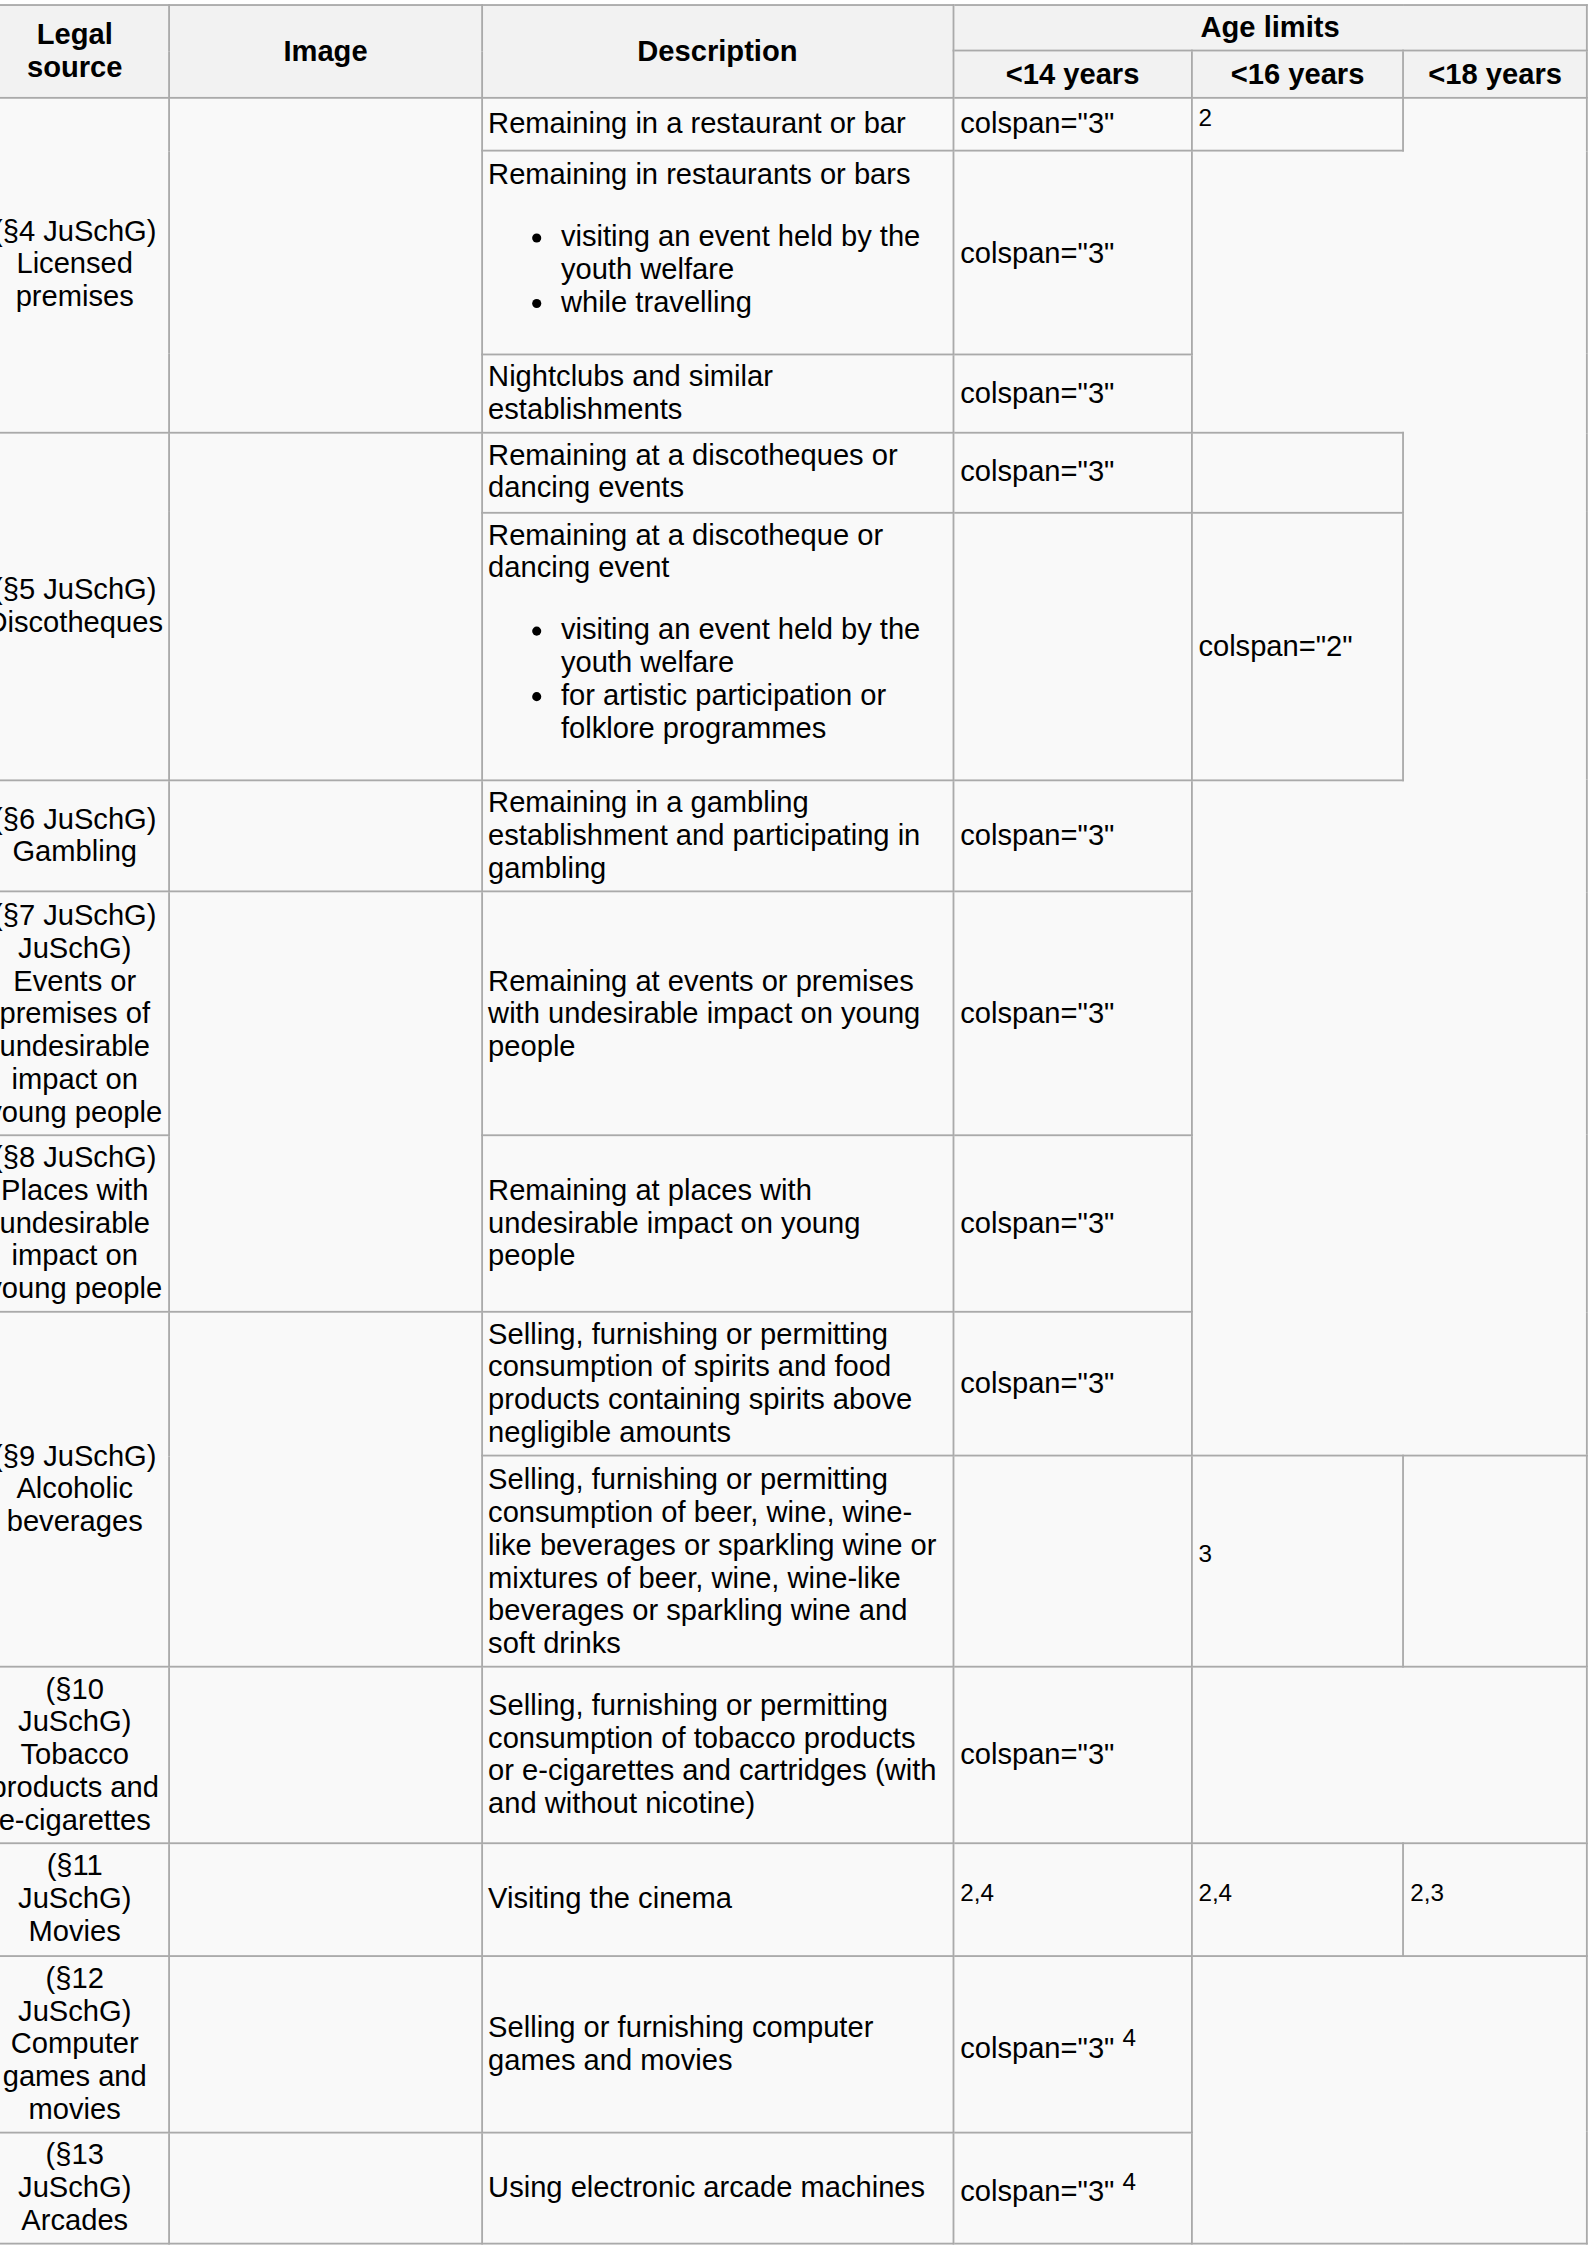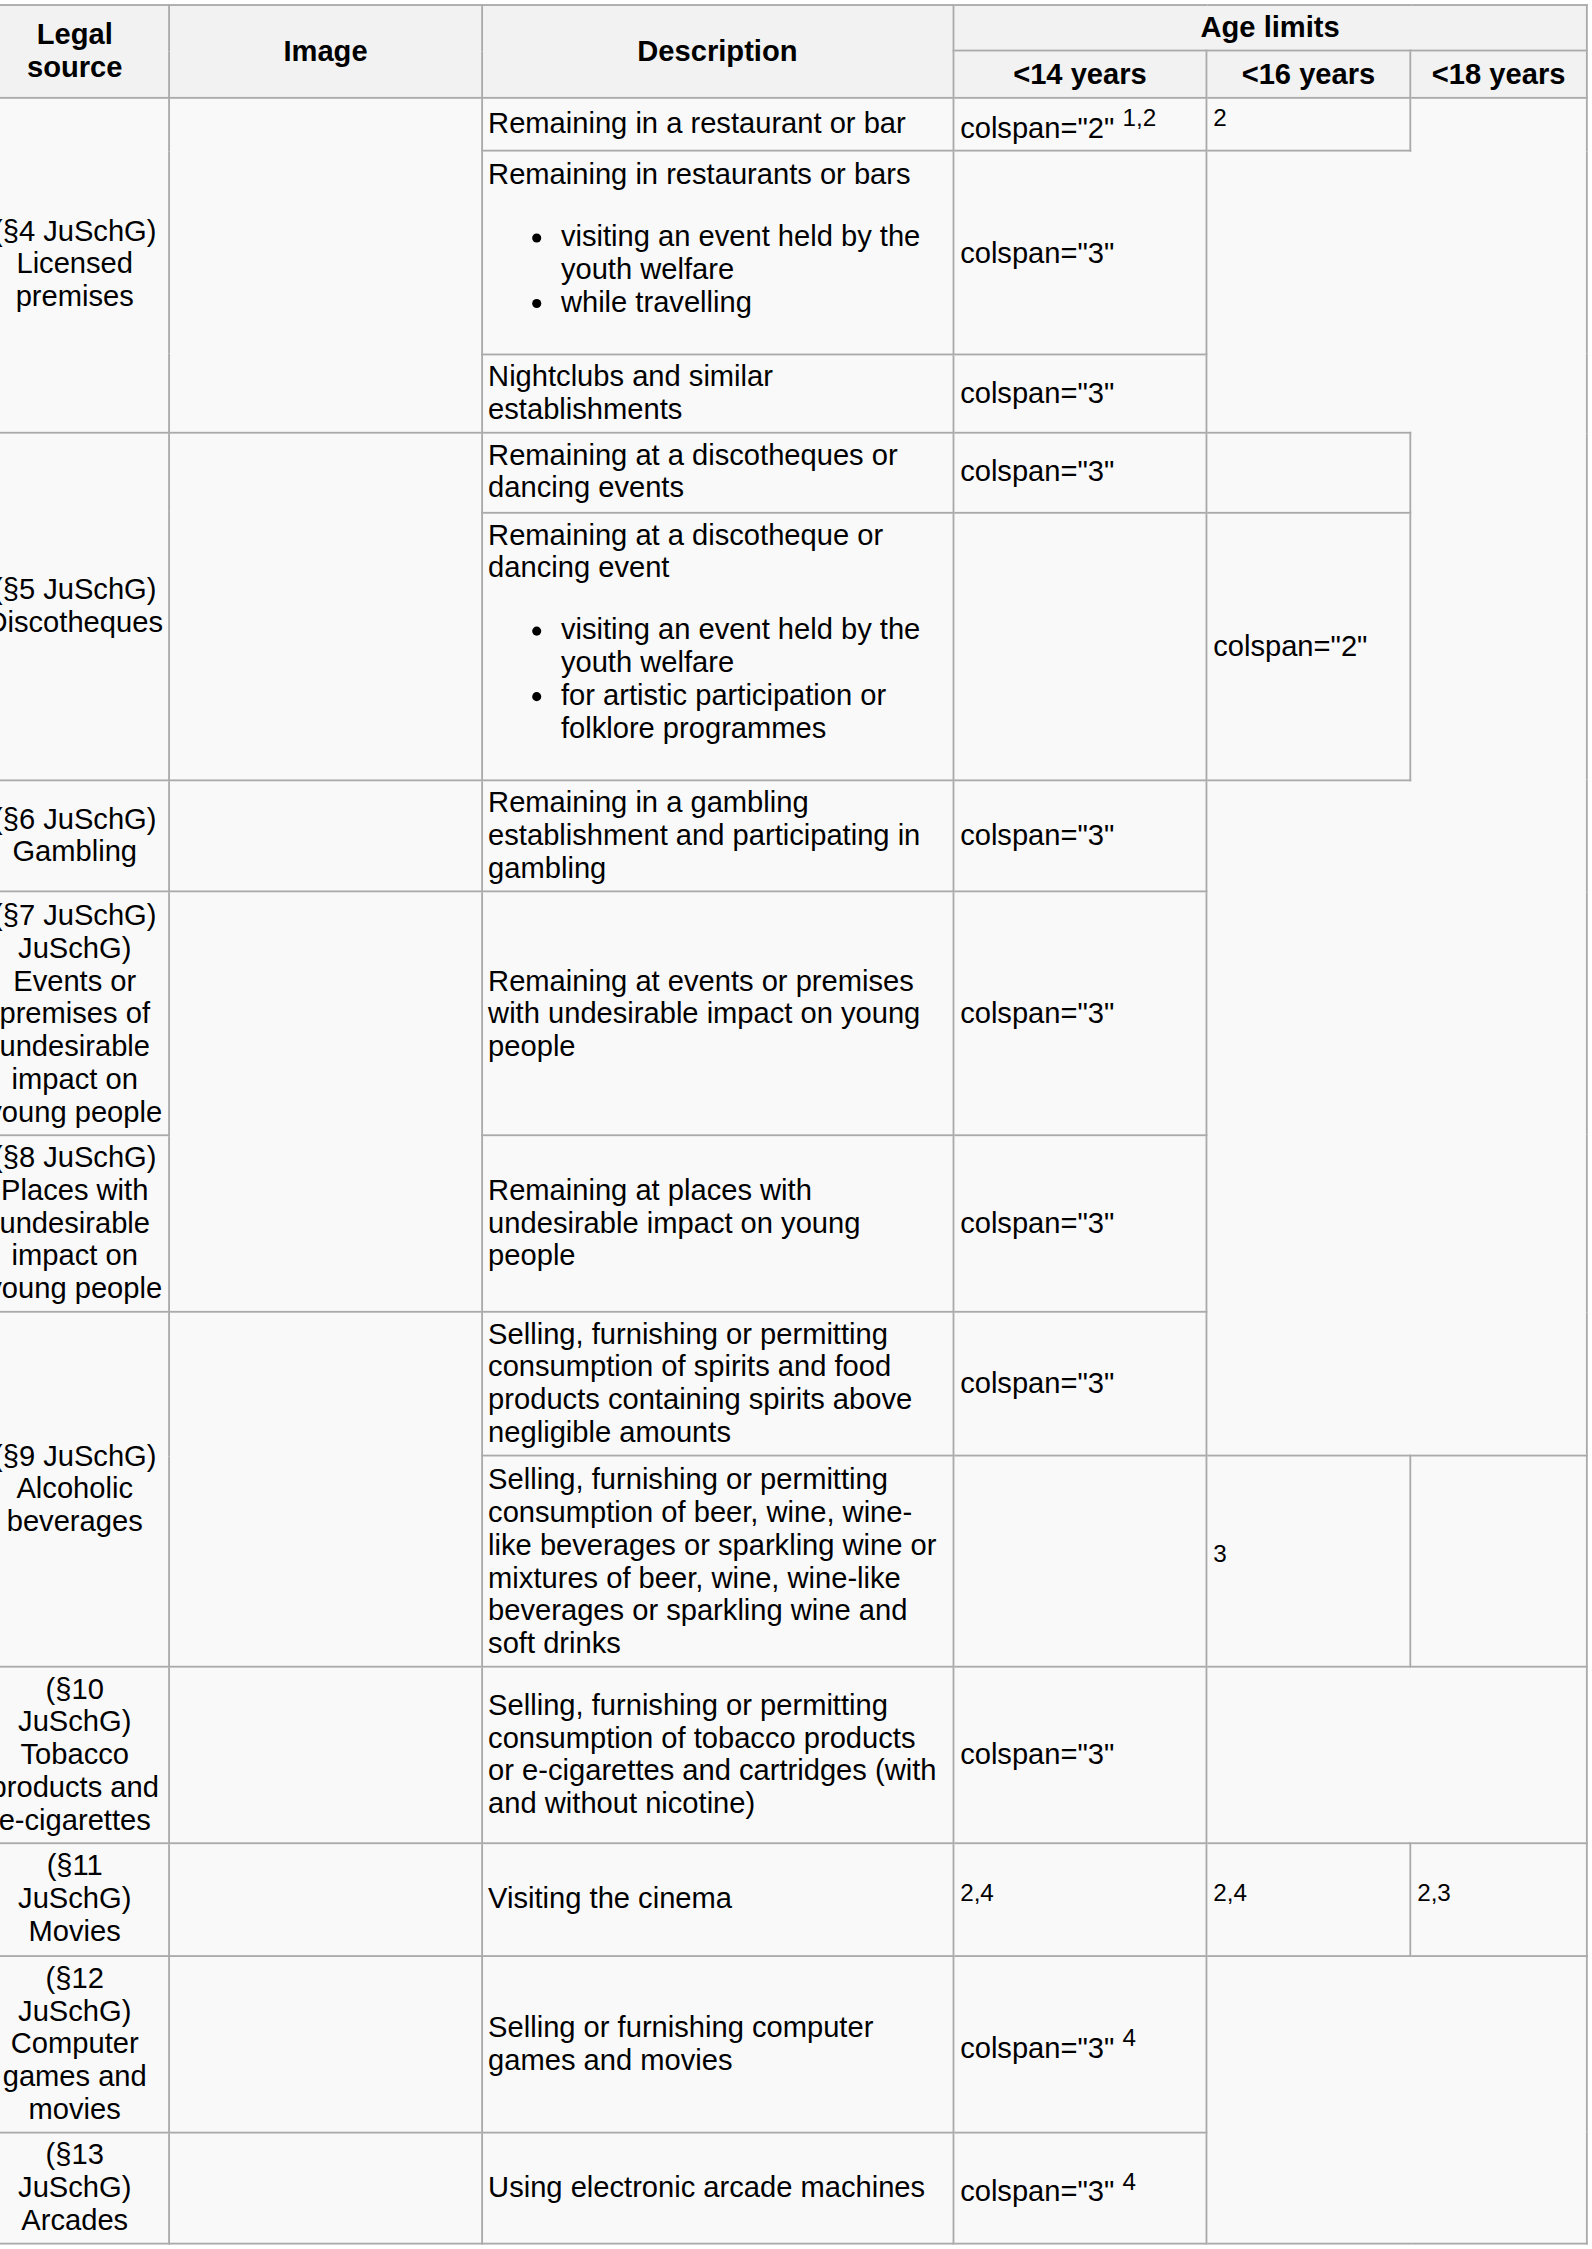(1037, 124) colspan="3" -> (1058, 124) colspan="2" 1,2
